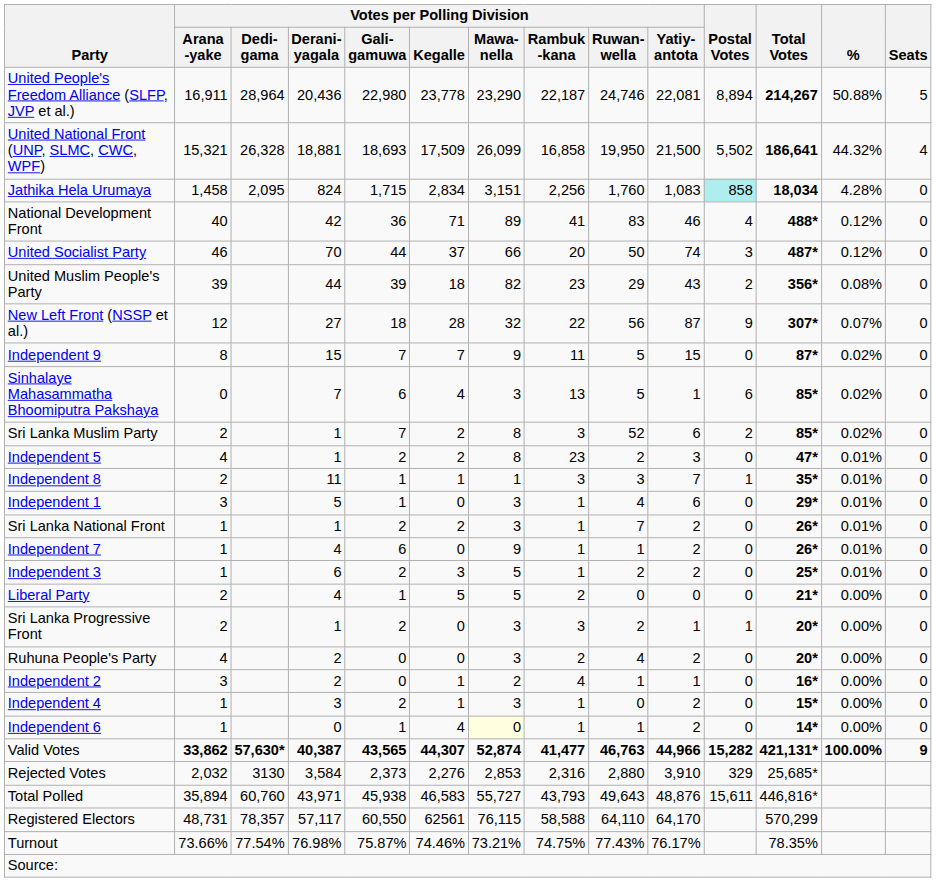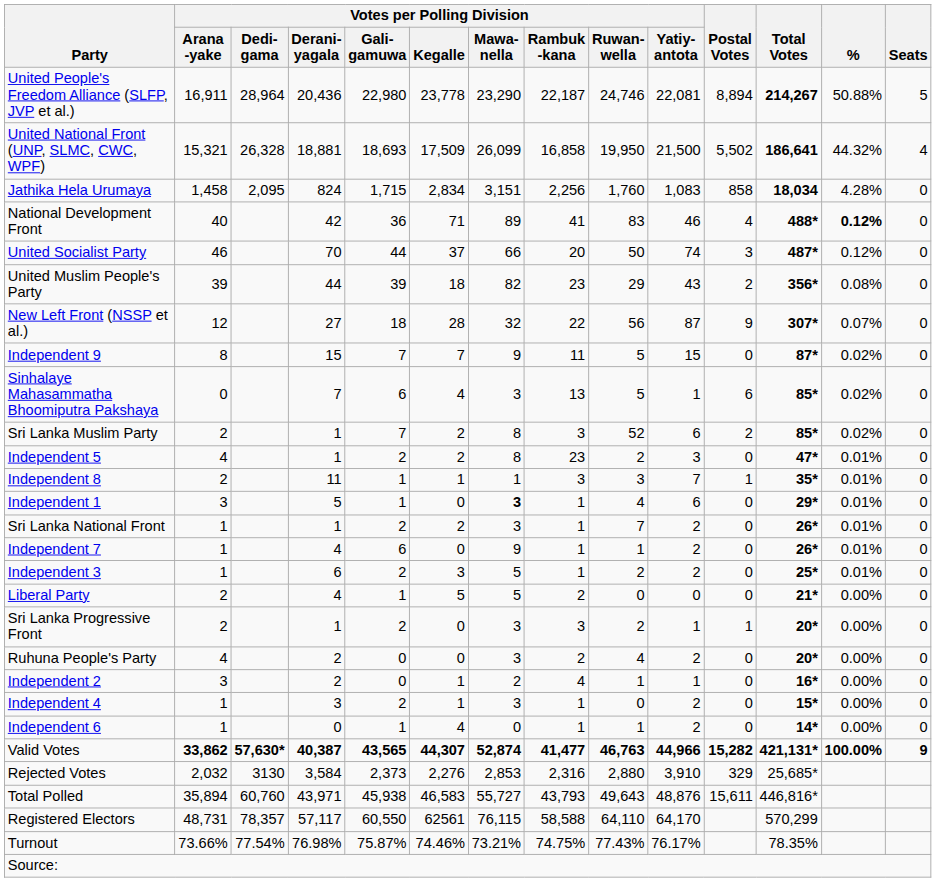(741, 190) paleturquoise background -> (741, 190) no background
(861, 221) normal -> (861, 221) bold
(517, 503) normal -> (517, 503) bold
(517, 727) lightyellow background -> (517, 727) no background
